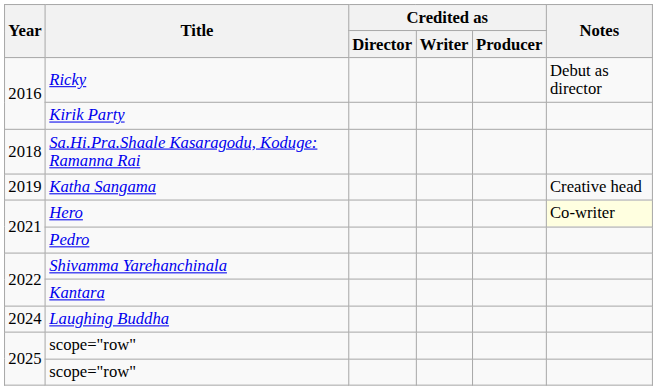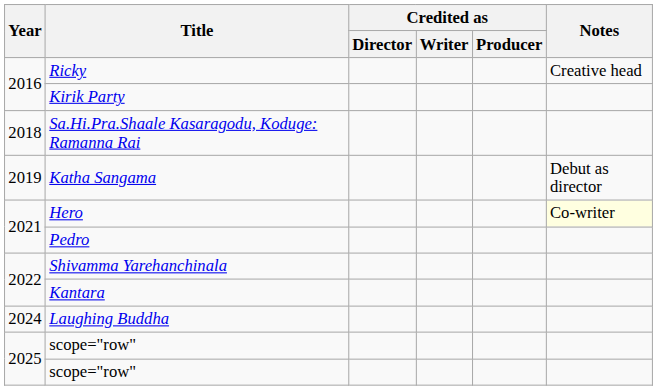(579, 79) Debut as director -> (596, 70) Creative head
(596, 187) Creative head -> (579, 177) Debut as director
